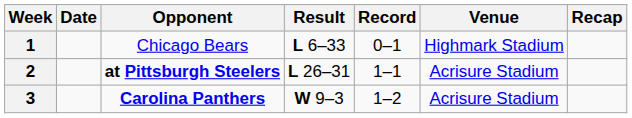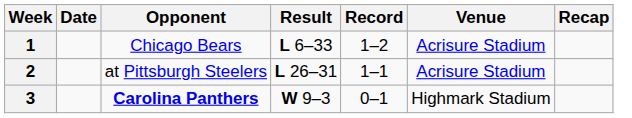(387, 44) 0–1 -> (374, 44) 1–2
(494, 44) Highmark Stadium -> (481, 44) Acrisure Stadium
(192, 71) bold -> (186, 71) normal
(387, 98) 1–2 -> (374, 98) 0–1
(494, 98) Acrisure Stadium -> (481, 98) Highmark Stadium
